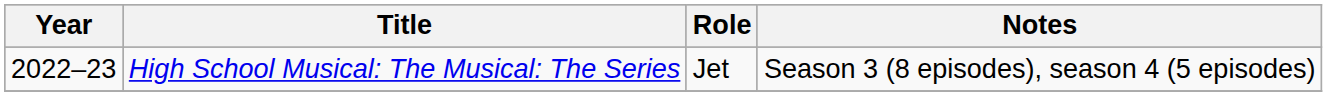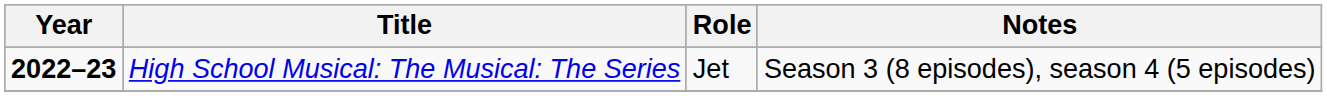(64, 68) normal -> (64, 68) bold
